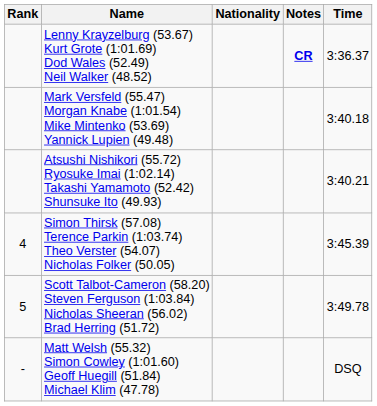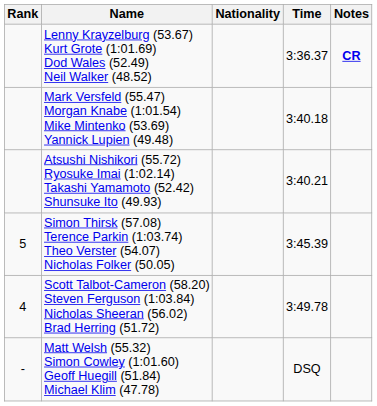columns swapped: (348, 14) <-> (303, 14)
(23, 244) 4 -> (23, 244) 5
(23, 306) 5 -> (23, 306) 4
